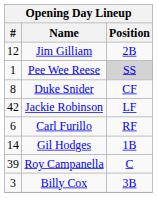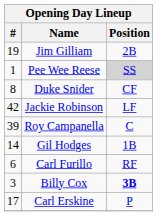(13, 51) 12 -> (13, 51) 19
rows swapped: (64, 164) <-> (64, 126)
(129, 182) normal -> (129, 182) bold
+ row: (64, 201)
